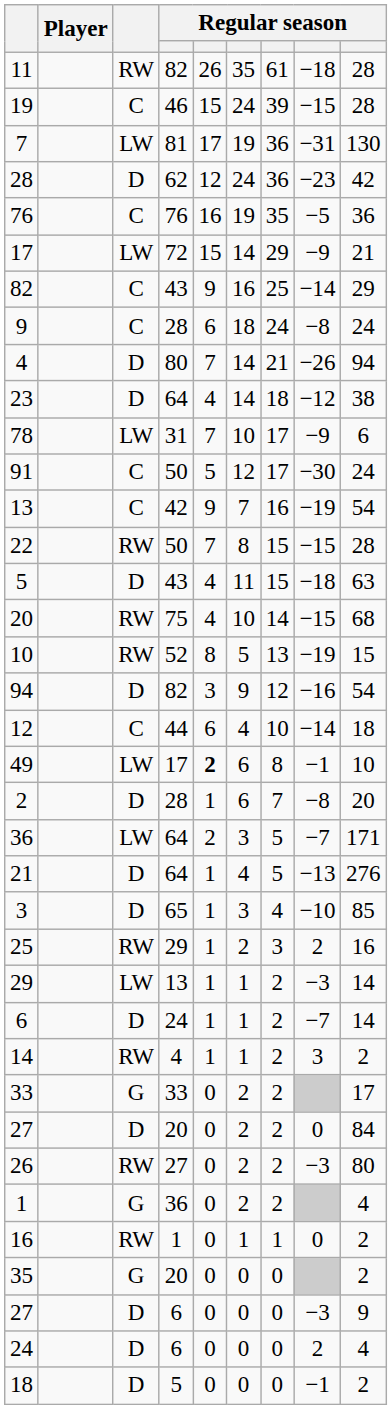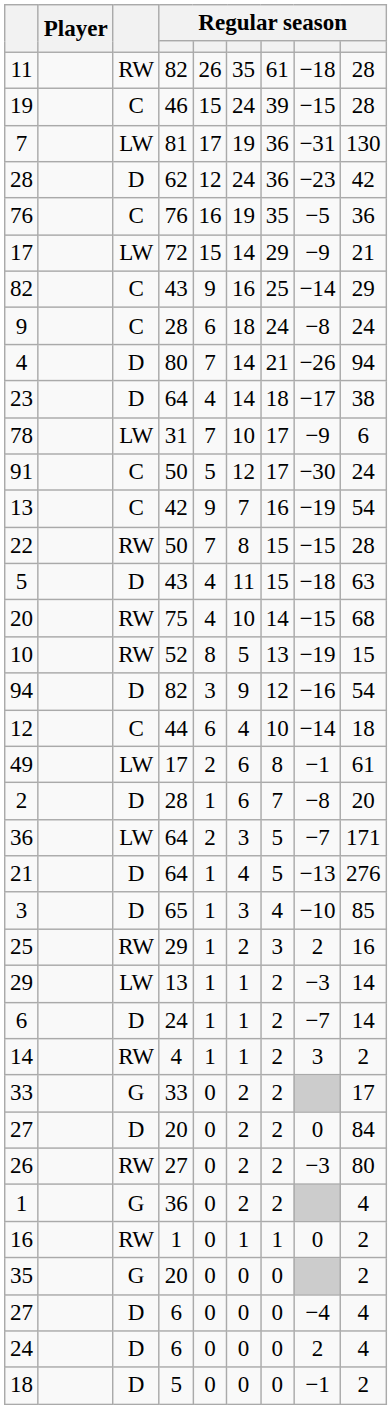(317, 398) −12 -> (317, 398) −17
(210, 764) bold -> (210, 764) normal
(363, 764) 10 -> (363, 764) 61
(317, 1312) −3 -> (317, 1312) −4
(363, 1312) 9 -> (363, 1312) 4
